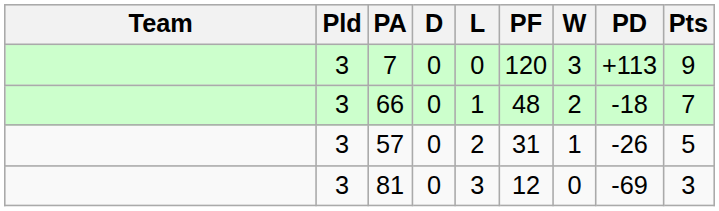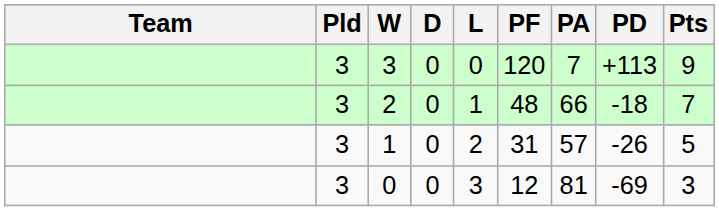columns swapped: (574, 24) <-> (390, 24)
